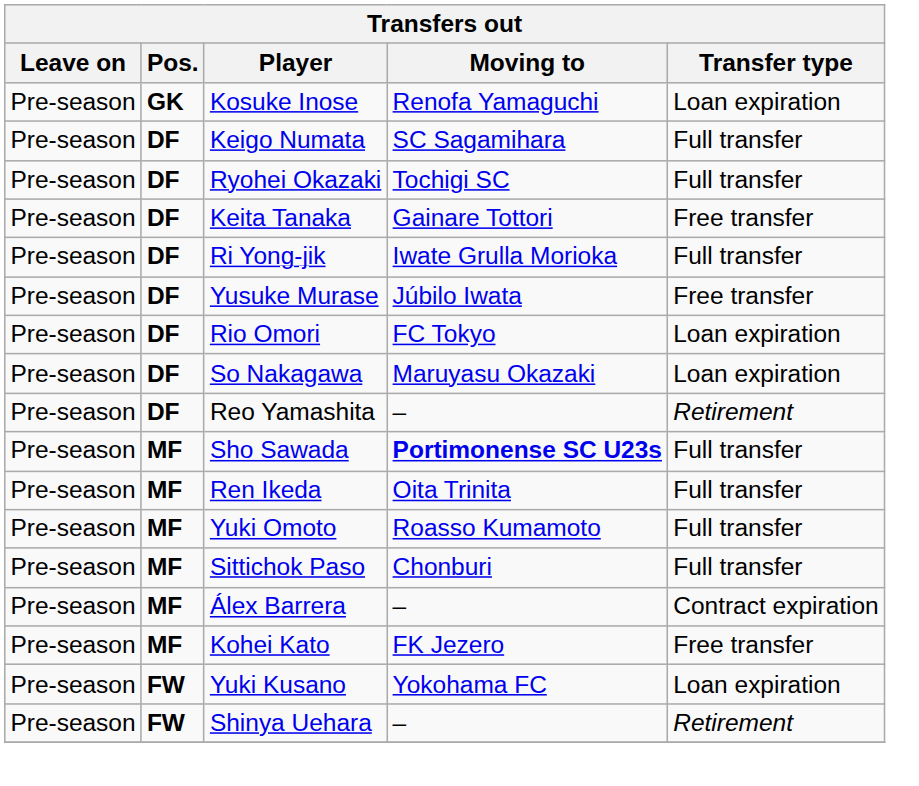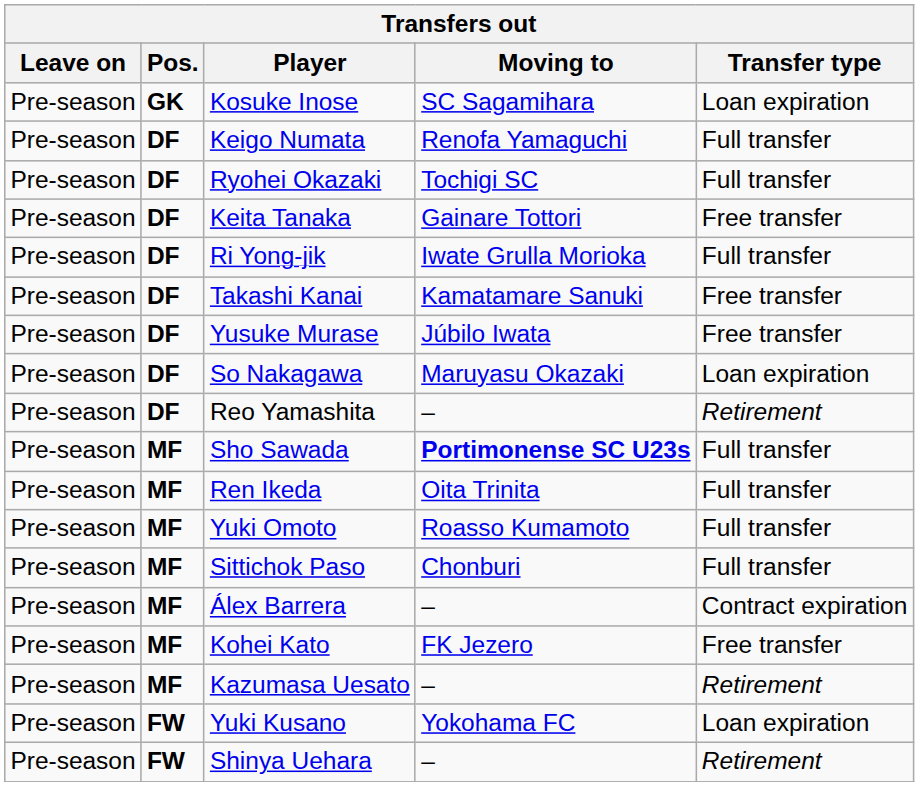(496, 101) Renofa Yamaguchi -> (508, 101) SC Sagamihara
(479, 140) SC Sagamihara -> (524, 140) Renofa Yamaguchi
+ row: (286, 295)
- row: (265, 334)
+ row: (310, 683)
